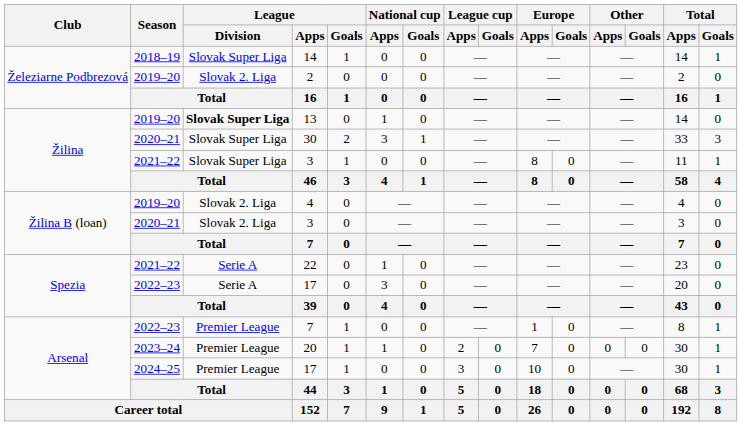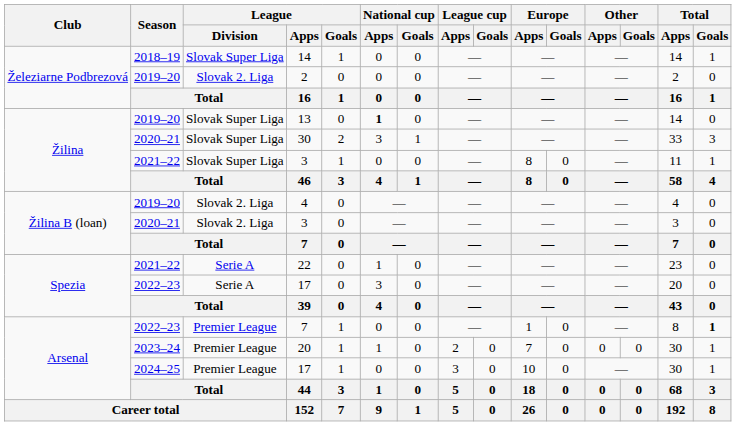(238, 118) bold -> (235, 118) normal
(384, 118) normal -> (379, 118) bold
(718, 327) normal -> (712, 327) bold
